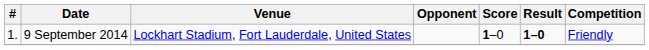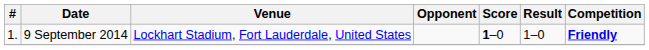(534, 34) bold -> (534, 34) normal
(590, 34) normal -> (592, 34) bold
